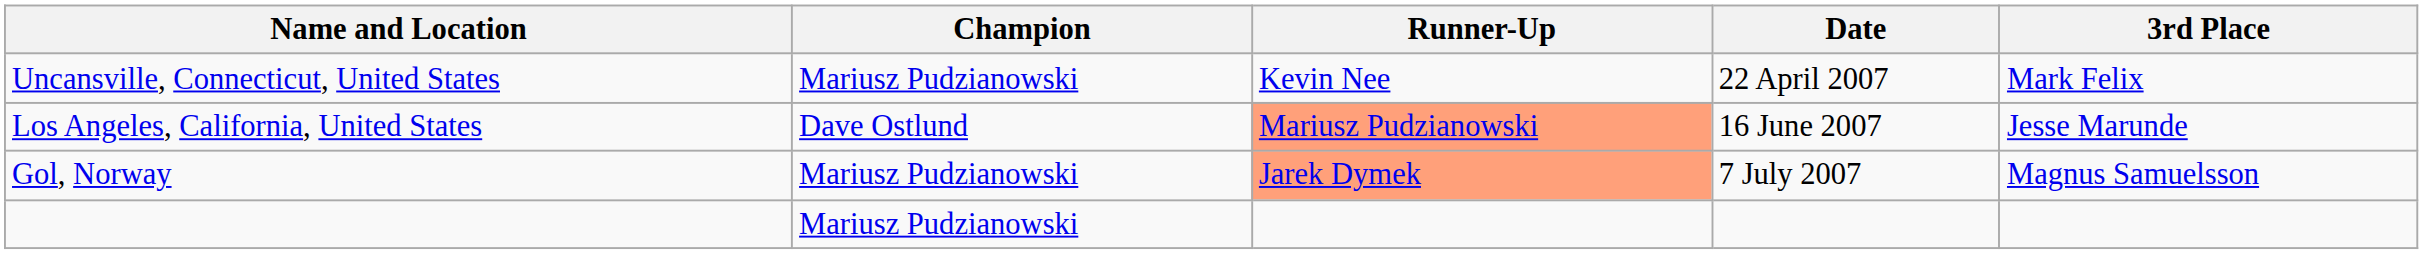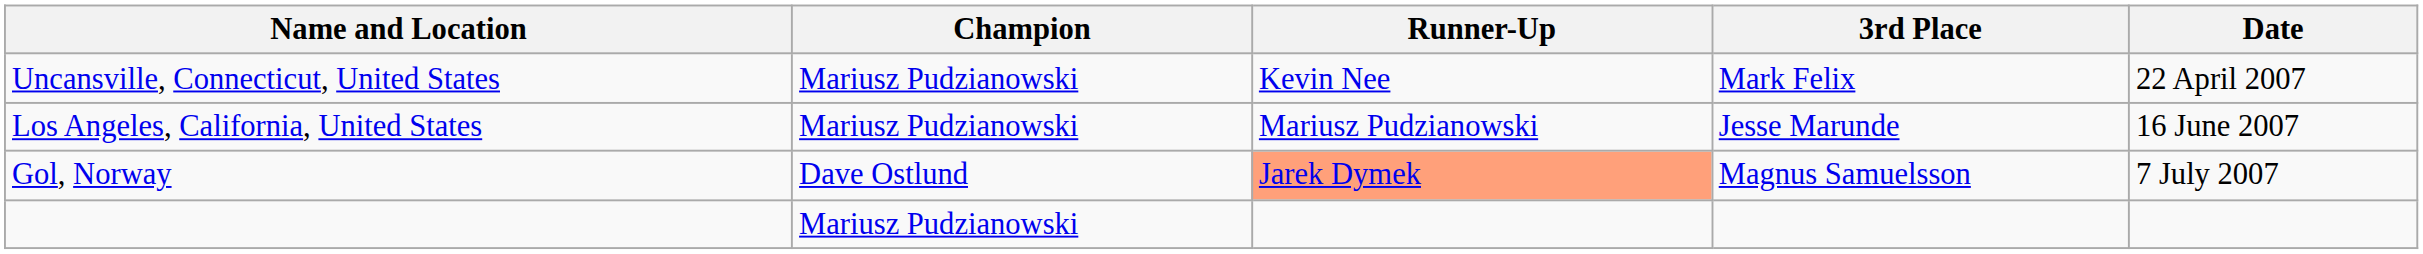columns swapped: (2209, 29) <-> (1856, 29)
(884, 126) Dave Ostlund -> (939, 126) Mariusz Pudzianowski
(1399, 126) lightsalmon background -> (1399, 126) no background
(939, 174) Mariusz Pudzianowski -> (884, 174) Dave Ostlund
